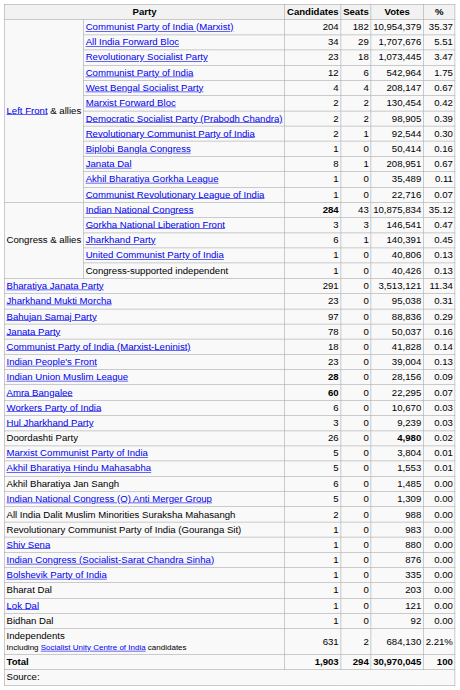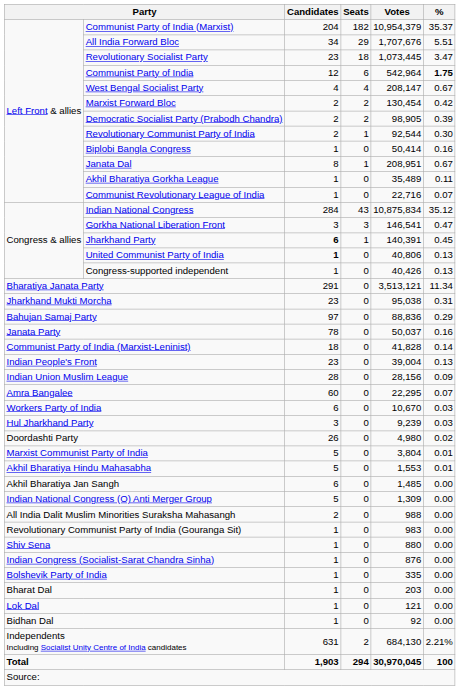(444, 73) normal -> (444, 73) bold
(331, 210) bold -> (331, 210) normal
(336, 240) normal -> (336, 240) bold
(336, 255) normal -> (336, 255) bold
(333, 377) bold -> (333, 377) normal
(333, 392) bold -> (333, 392) normal
(409, 438) bold -> (409, 438) normal
